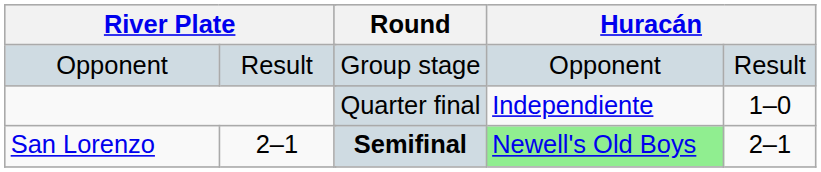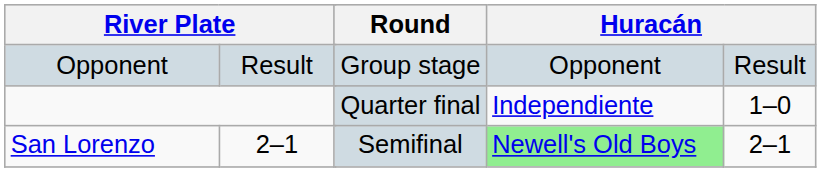(410, 145) bold -> (410, 145) normal
